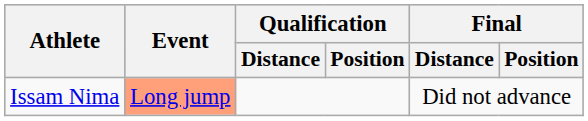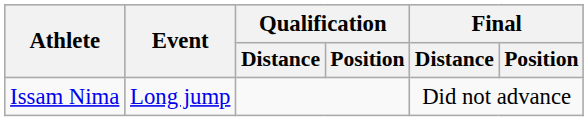(180, 96) lightsalmon background -> (180, 96) no background
